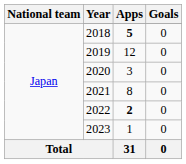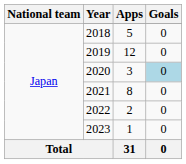(130, 33) bold -> (130, 33) normal
(164, 71) no background -> (164, 71) lightblue background
(130, 110) bold -> (130, 110) normal
